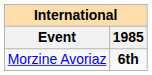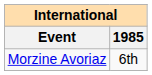(128, 59) bold -> (128, 59) normal
